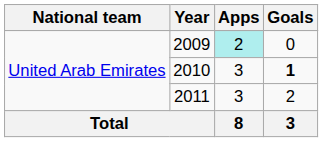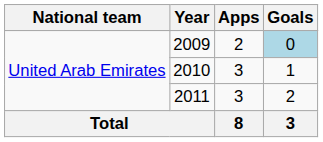(239, 44) paleturquoise background -> (239, 44) no background
(290, 44) no background -> (290, 44) lightblue background
(290, 70) bold -> (290, 70) normal
